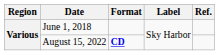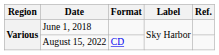(118, 42) bold -> (117, 42) normal
